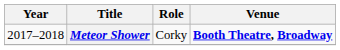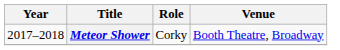(263, 34) bold -> (258, 34) normal
